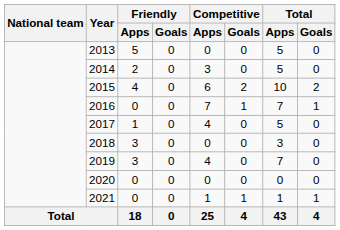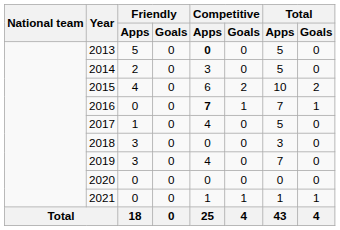(208, 51) normal -> (208, 51) bold
(208, 106) normal -> (208, 106) bold
